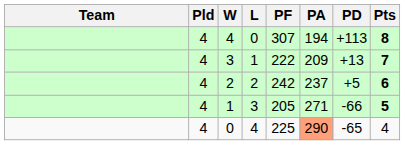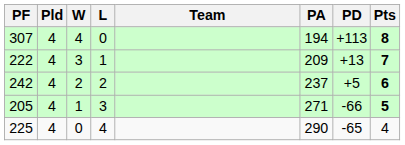columns swapped: (97, 15) <-> (283, 15)
(316, 128) lightsalmon background -> (316, 128) no background
